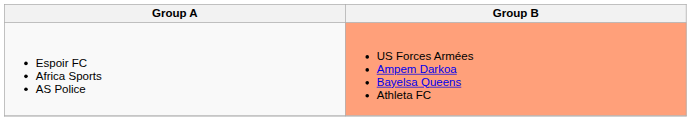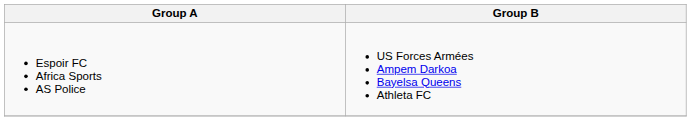(516, 76) lightsalmon background -> (516, 76) no background
